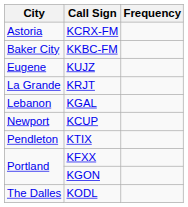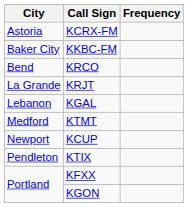+ row: (82, 67)
- row: (81, 67)
+ row: (81, 121)
- row: (82, 193)
